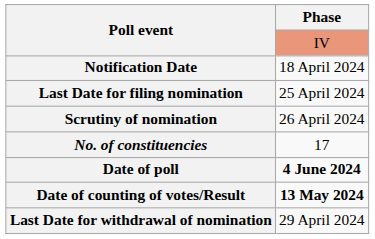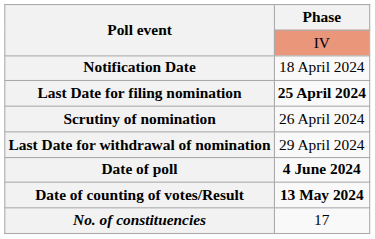(322, 93) normal -> (322, 93) bold
rows swapped: (141, 220) <-> (141, 144)
